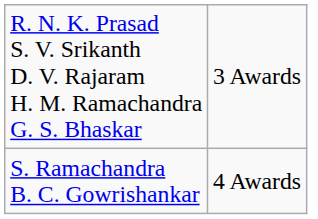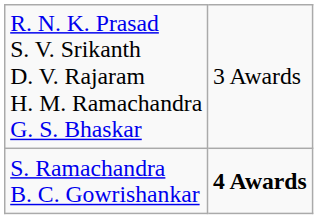(257, 180) normal -> (260, 180) bold
